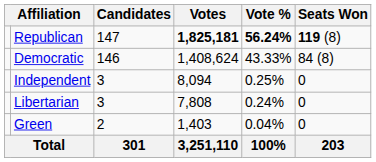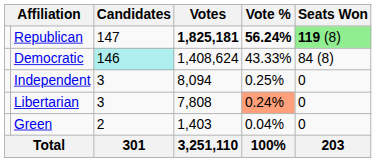(319, 37) no background -> (319, 37) lightgreen background
(108, 59) no background -> (108, 59) paleturquoise background
(264, 102) no background -> (264, 102) lightsalmon background
